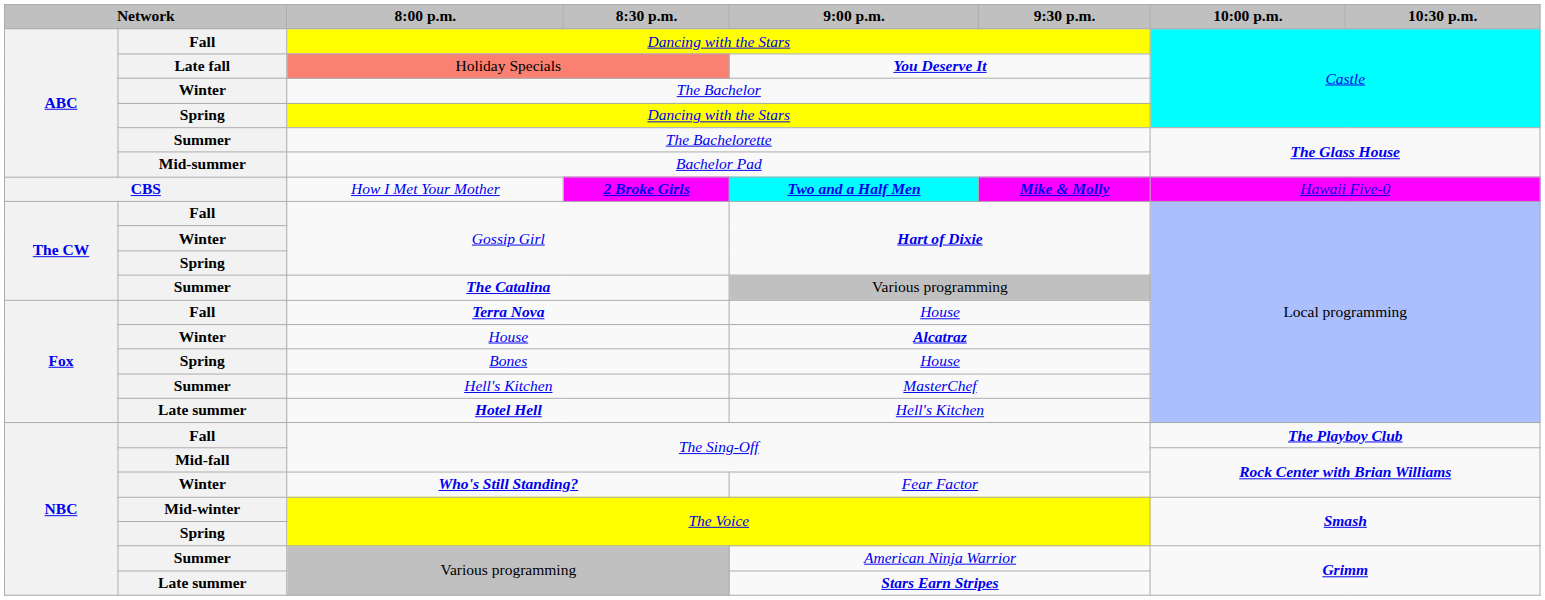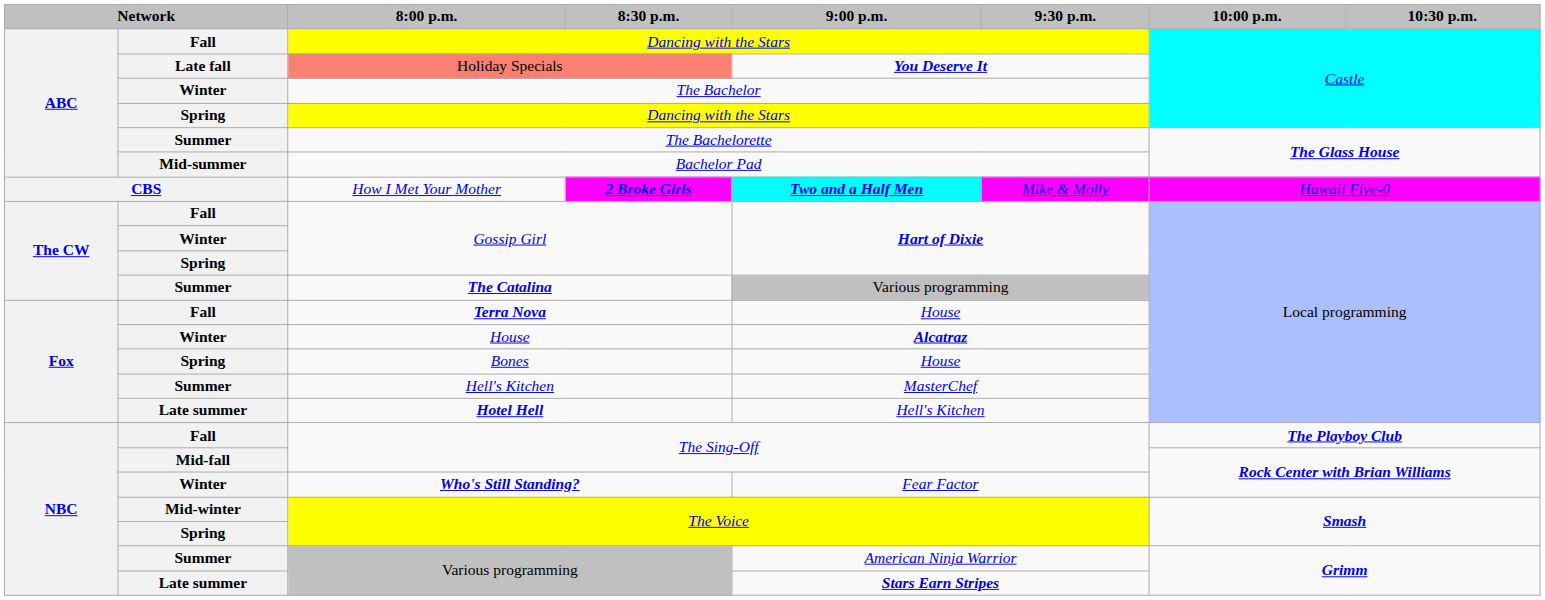(1065, 189) bold -> (1065, 189) normal
